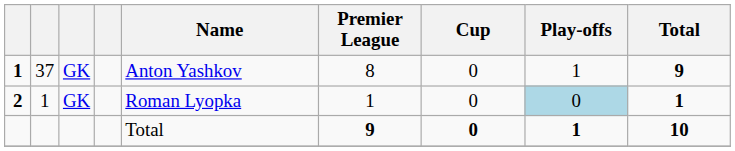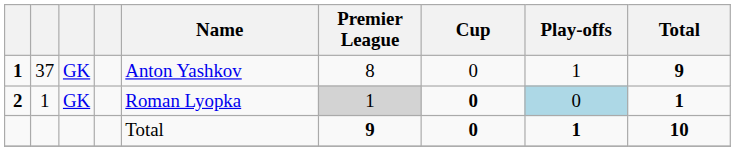(370, 100) no background -> (370, 100) lightgrey background
(473, 100) normal -> (473, 100) bold
